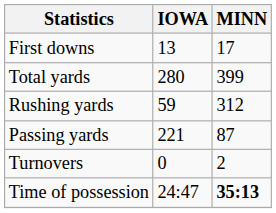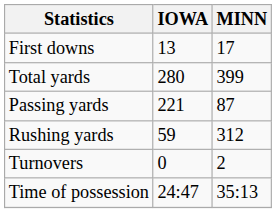rows swapped: (61, 105) <-> (59, 134)
(238, 192) bold -> (237, 192) normal
